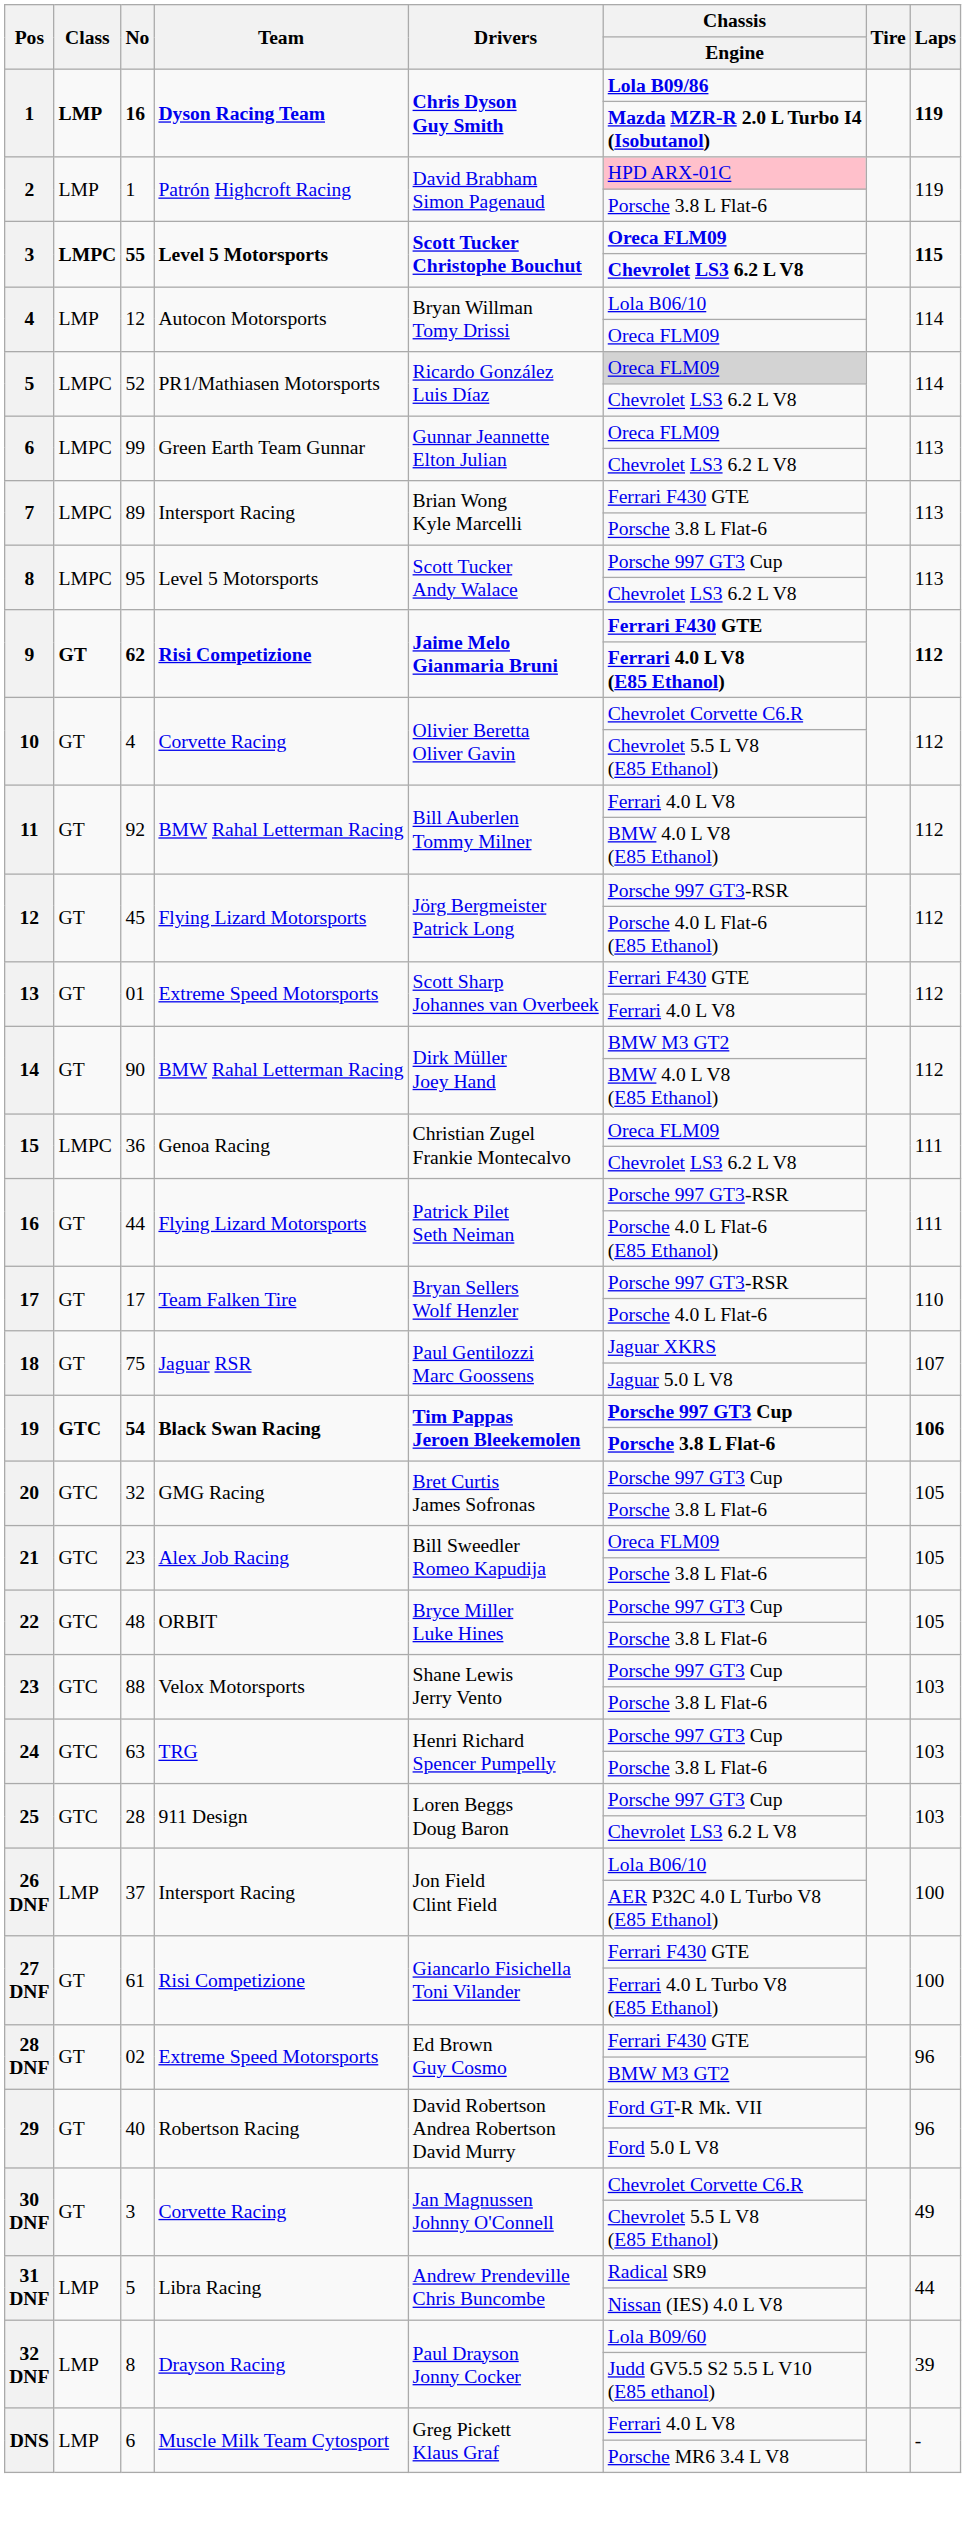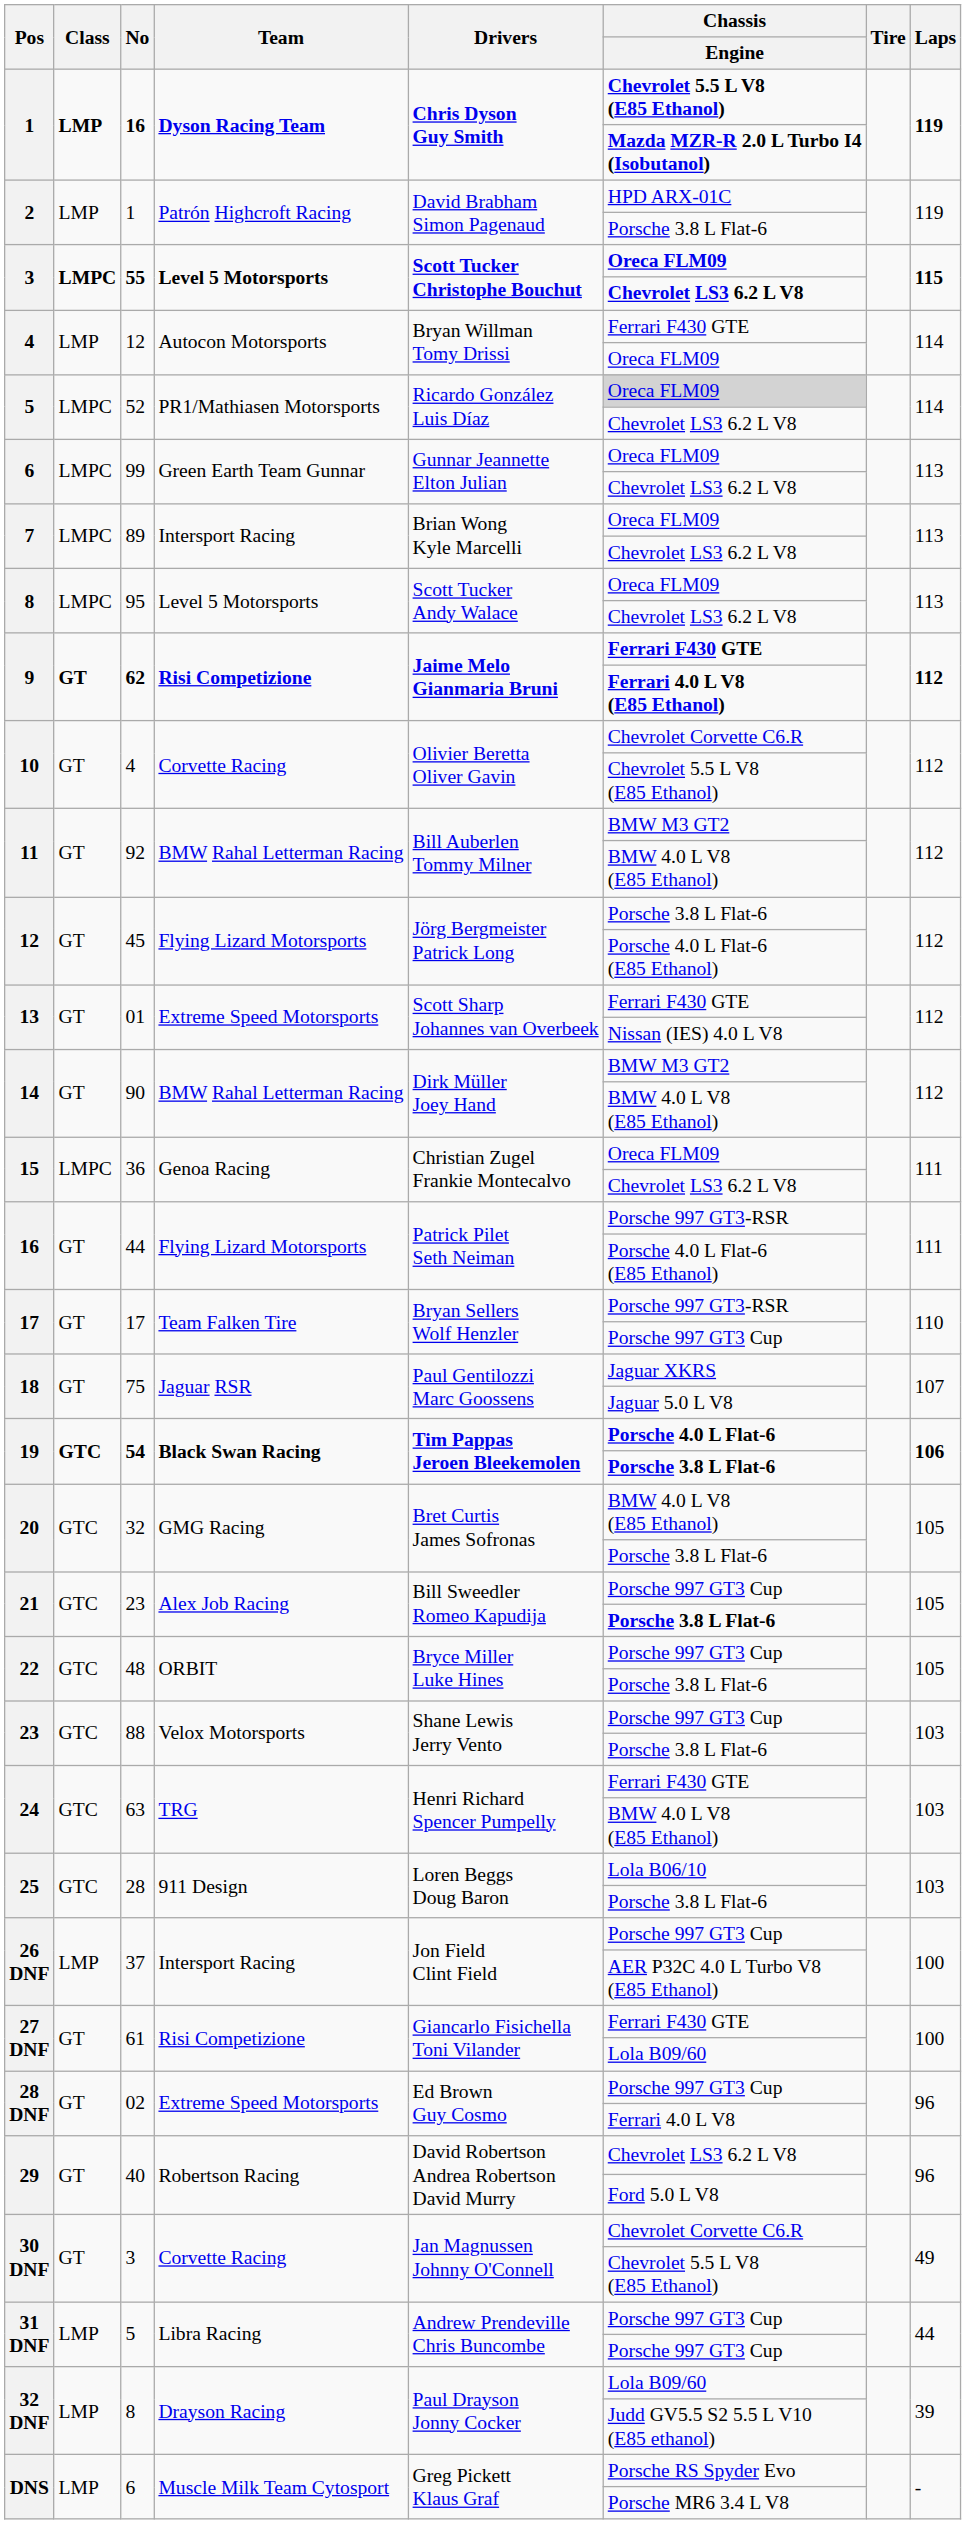(658, 85) Lola B09/86 -> (686, 97) Chevrolet 5.5 L V8 (E85 Ethanol)
(670, 173) pink background -> (670, 196) no background
(657, 302) Lola B06/10 -> (679, 325) Ferrari F430 GTE
(679, 496) Ferrari F430 GTE -> (664, 519) Oreca FLM09
(687, 529) Porsche 3.8 L Flat-6 -> (702, 552) Chevrolet LS3 6.2 L V8
(695, 561) Porsche 997 GT3 Cup -> (664, 584) Oreca FLM09
(671, 801) Ferrari 4.0 L V8 -> (669, 825) BMW M3 GT2
(698, 889) Porsche 997 GT3-RSR -> (687, 912) Porsche 3.8 L Flat-6
(671, 1009) Ferrari 4.0 L V8 -> (695, 1033) Nissan (IES) 4.0 L V8
(687, 1314) Porsche 4.0 L Flat-6 -> (695, 1338) Porsche 997 GT3 Cup
(700, 1411) Porsche 997 GT3 Cup -> (692, 1435) Porsche 4.0 L Flat-6
(695, 1476) Porsche 997 GT3 Cup -> (669, 1511) BMW 4.0 L V8 (E85 Ethanol)
(664, 1541) Oreca FLM09 -> (695, 1587) Porsche 997 GT3 Cup
(687, 1573) normal -> (692, 1620) bold
(695, 1735) Porsche 997 GT3 Cup -> (679, 1781) Ferrari F430 GTE
(687, 1767) Porsche 3.8 L Flat-6 -> (669, 1825) BMW 4.0 L V8 (E85 Ethanol)
(695, 1799) Porsche 997 GT3 Cup -> (657, 1869) Lola B06/10
(702, 1832) Chevrolet LS3 6.2 L V8 -> (687, 1901) Porsche 3.8 L Flat-6
(657, 1864) Lola B06/10 -> (695, 1934) Porsche 997 GT3 Cup
(697, 1996) Ferrari 4.0 L Turbo V8 (E85 Ethanol) -> (657, 2054) Lola B09/60
(679, 2040) Ferrari F430 GTE -> (695, 2086) Porsche 997 GT3 Cup
(669, 2072) BMW M3 GT2 -> (671, 2119) Ferrari 4.0 L V8
(685, 2108) Ford GT-R Mk. VII -> (702, 2154) Chevrolet LS3 6.2 L V8
(657, 2271) Radical SR9 -> (695, 2318) Porsche 997 GT3 Cup
(695, 2303) Nissan (IES) 4.0 L V8 -> (695, 2350) Porsche 997 GT3 Cup
(671, 2424) Ferrari 4.0 L V8 -> (702, 2470) Porsche RS Spyder Evo
